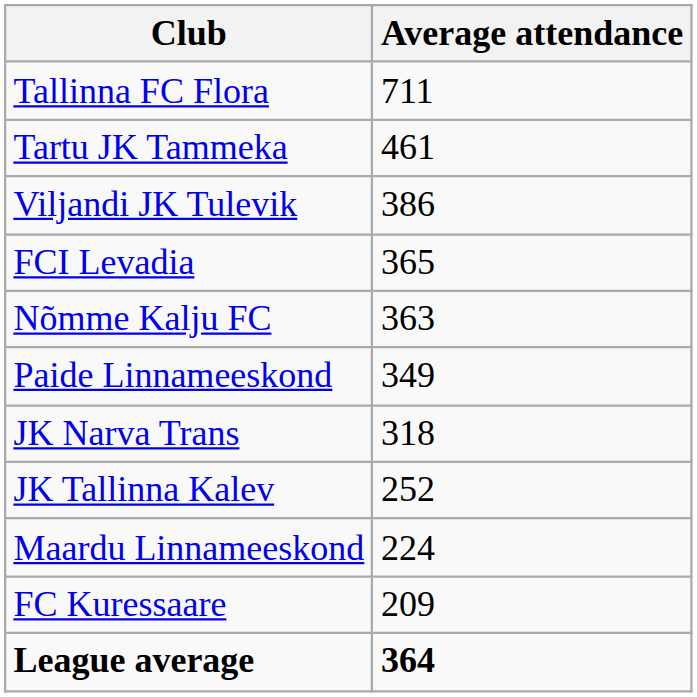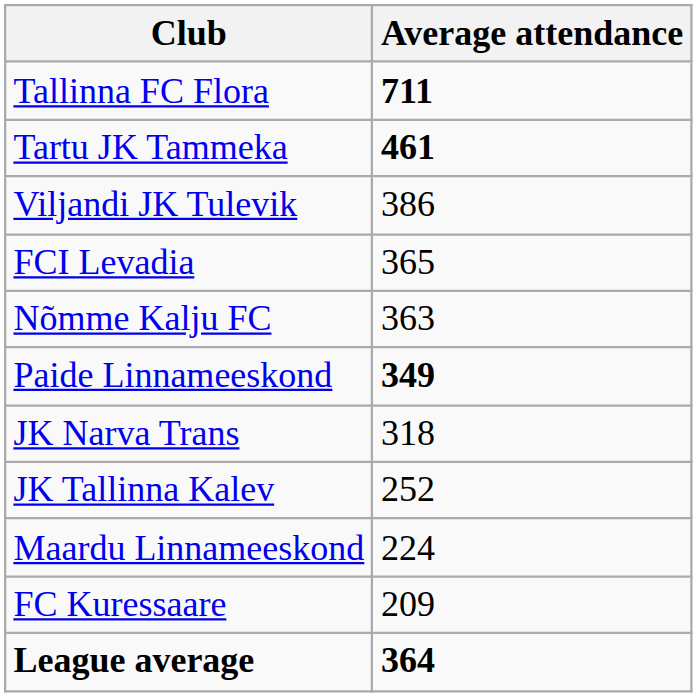(407, 90) normal -> (407, 90) bold
(408, 147) normal -> (408, 147) bold
(408, 375) normal -> (408, 375) bold
